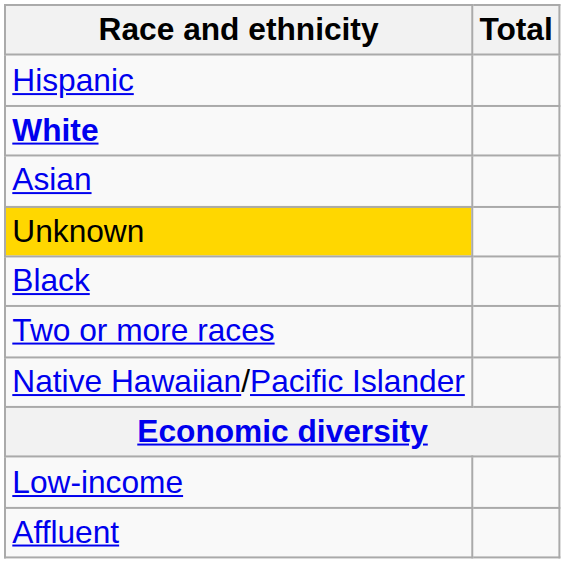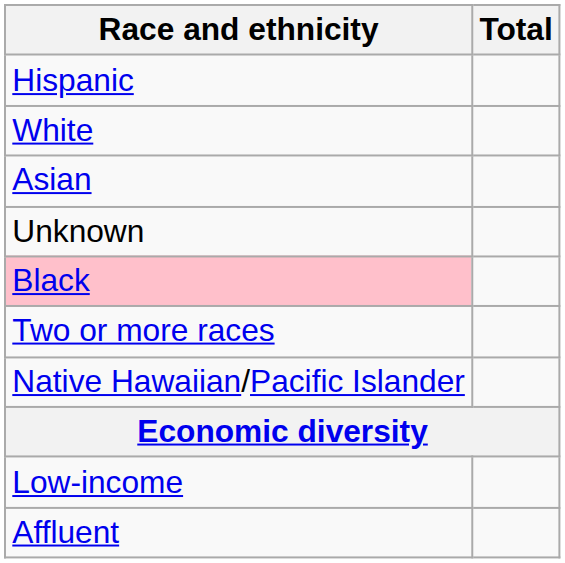(55, 130) bold -> (53, 130) normal
(78, 230) gold background -> (78, 230) no background
(51, 280) no background -> (51, 280) pink background
